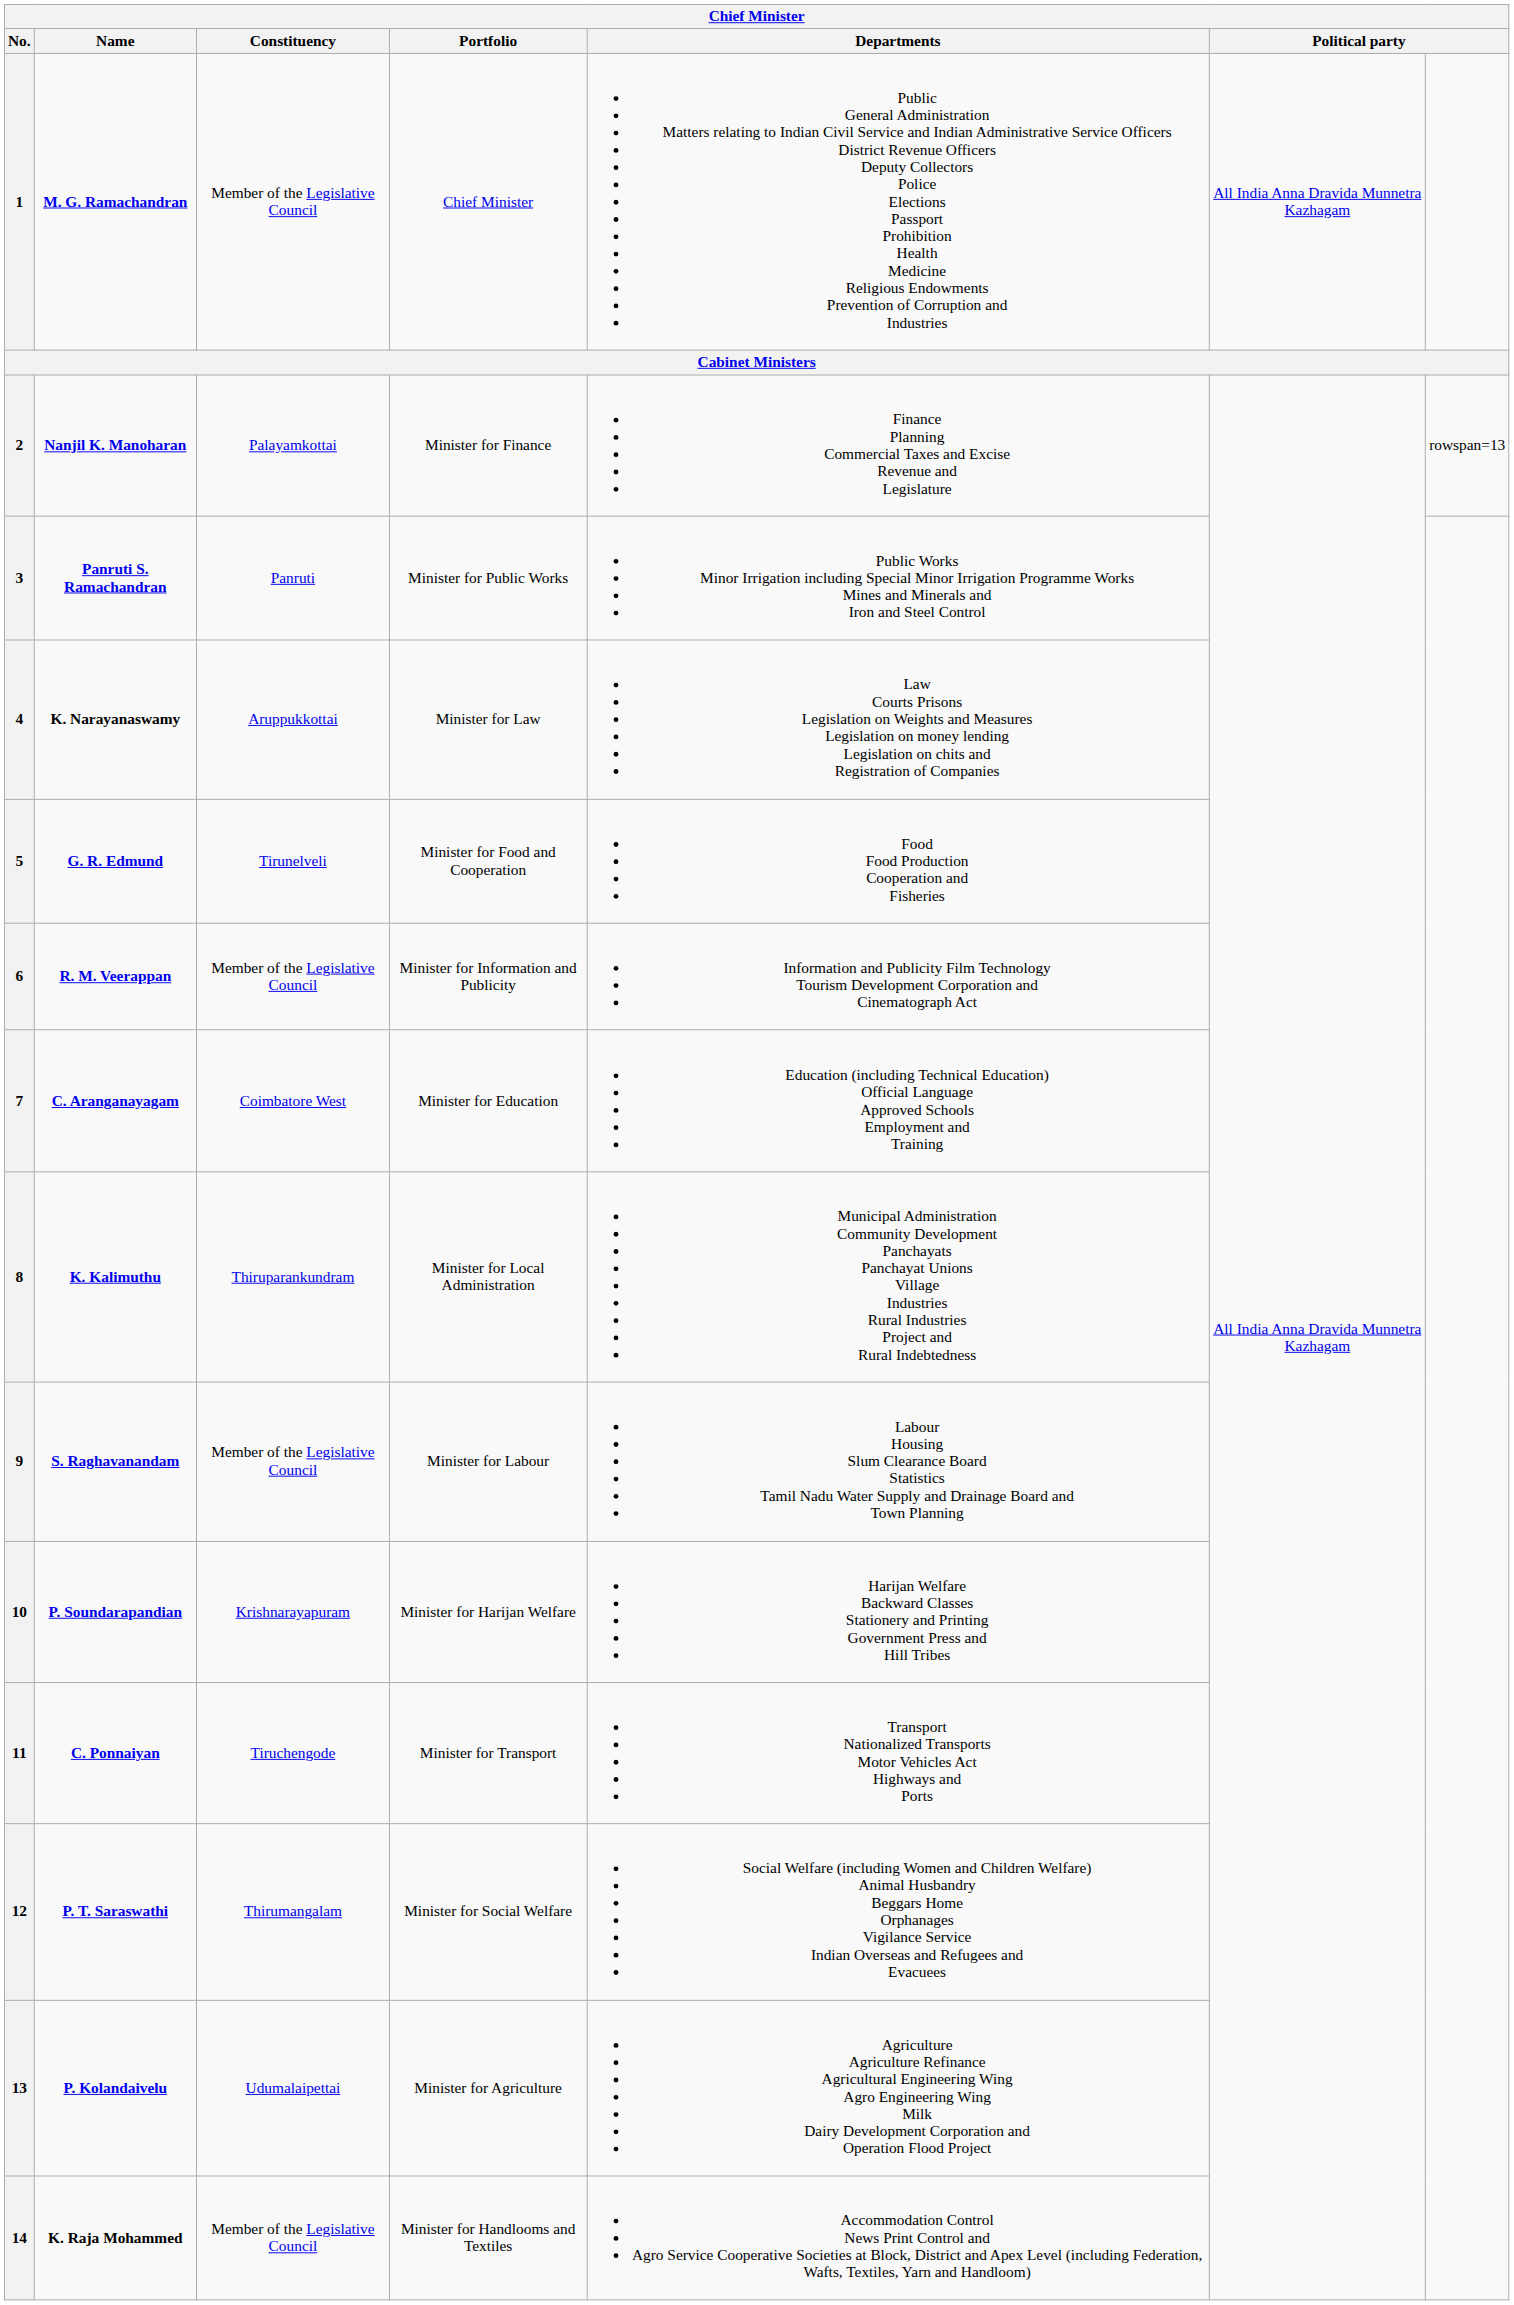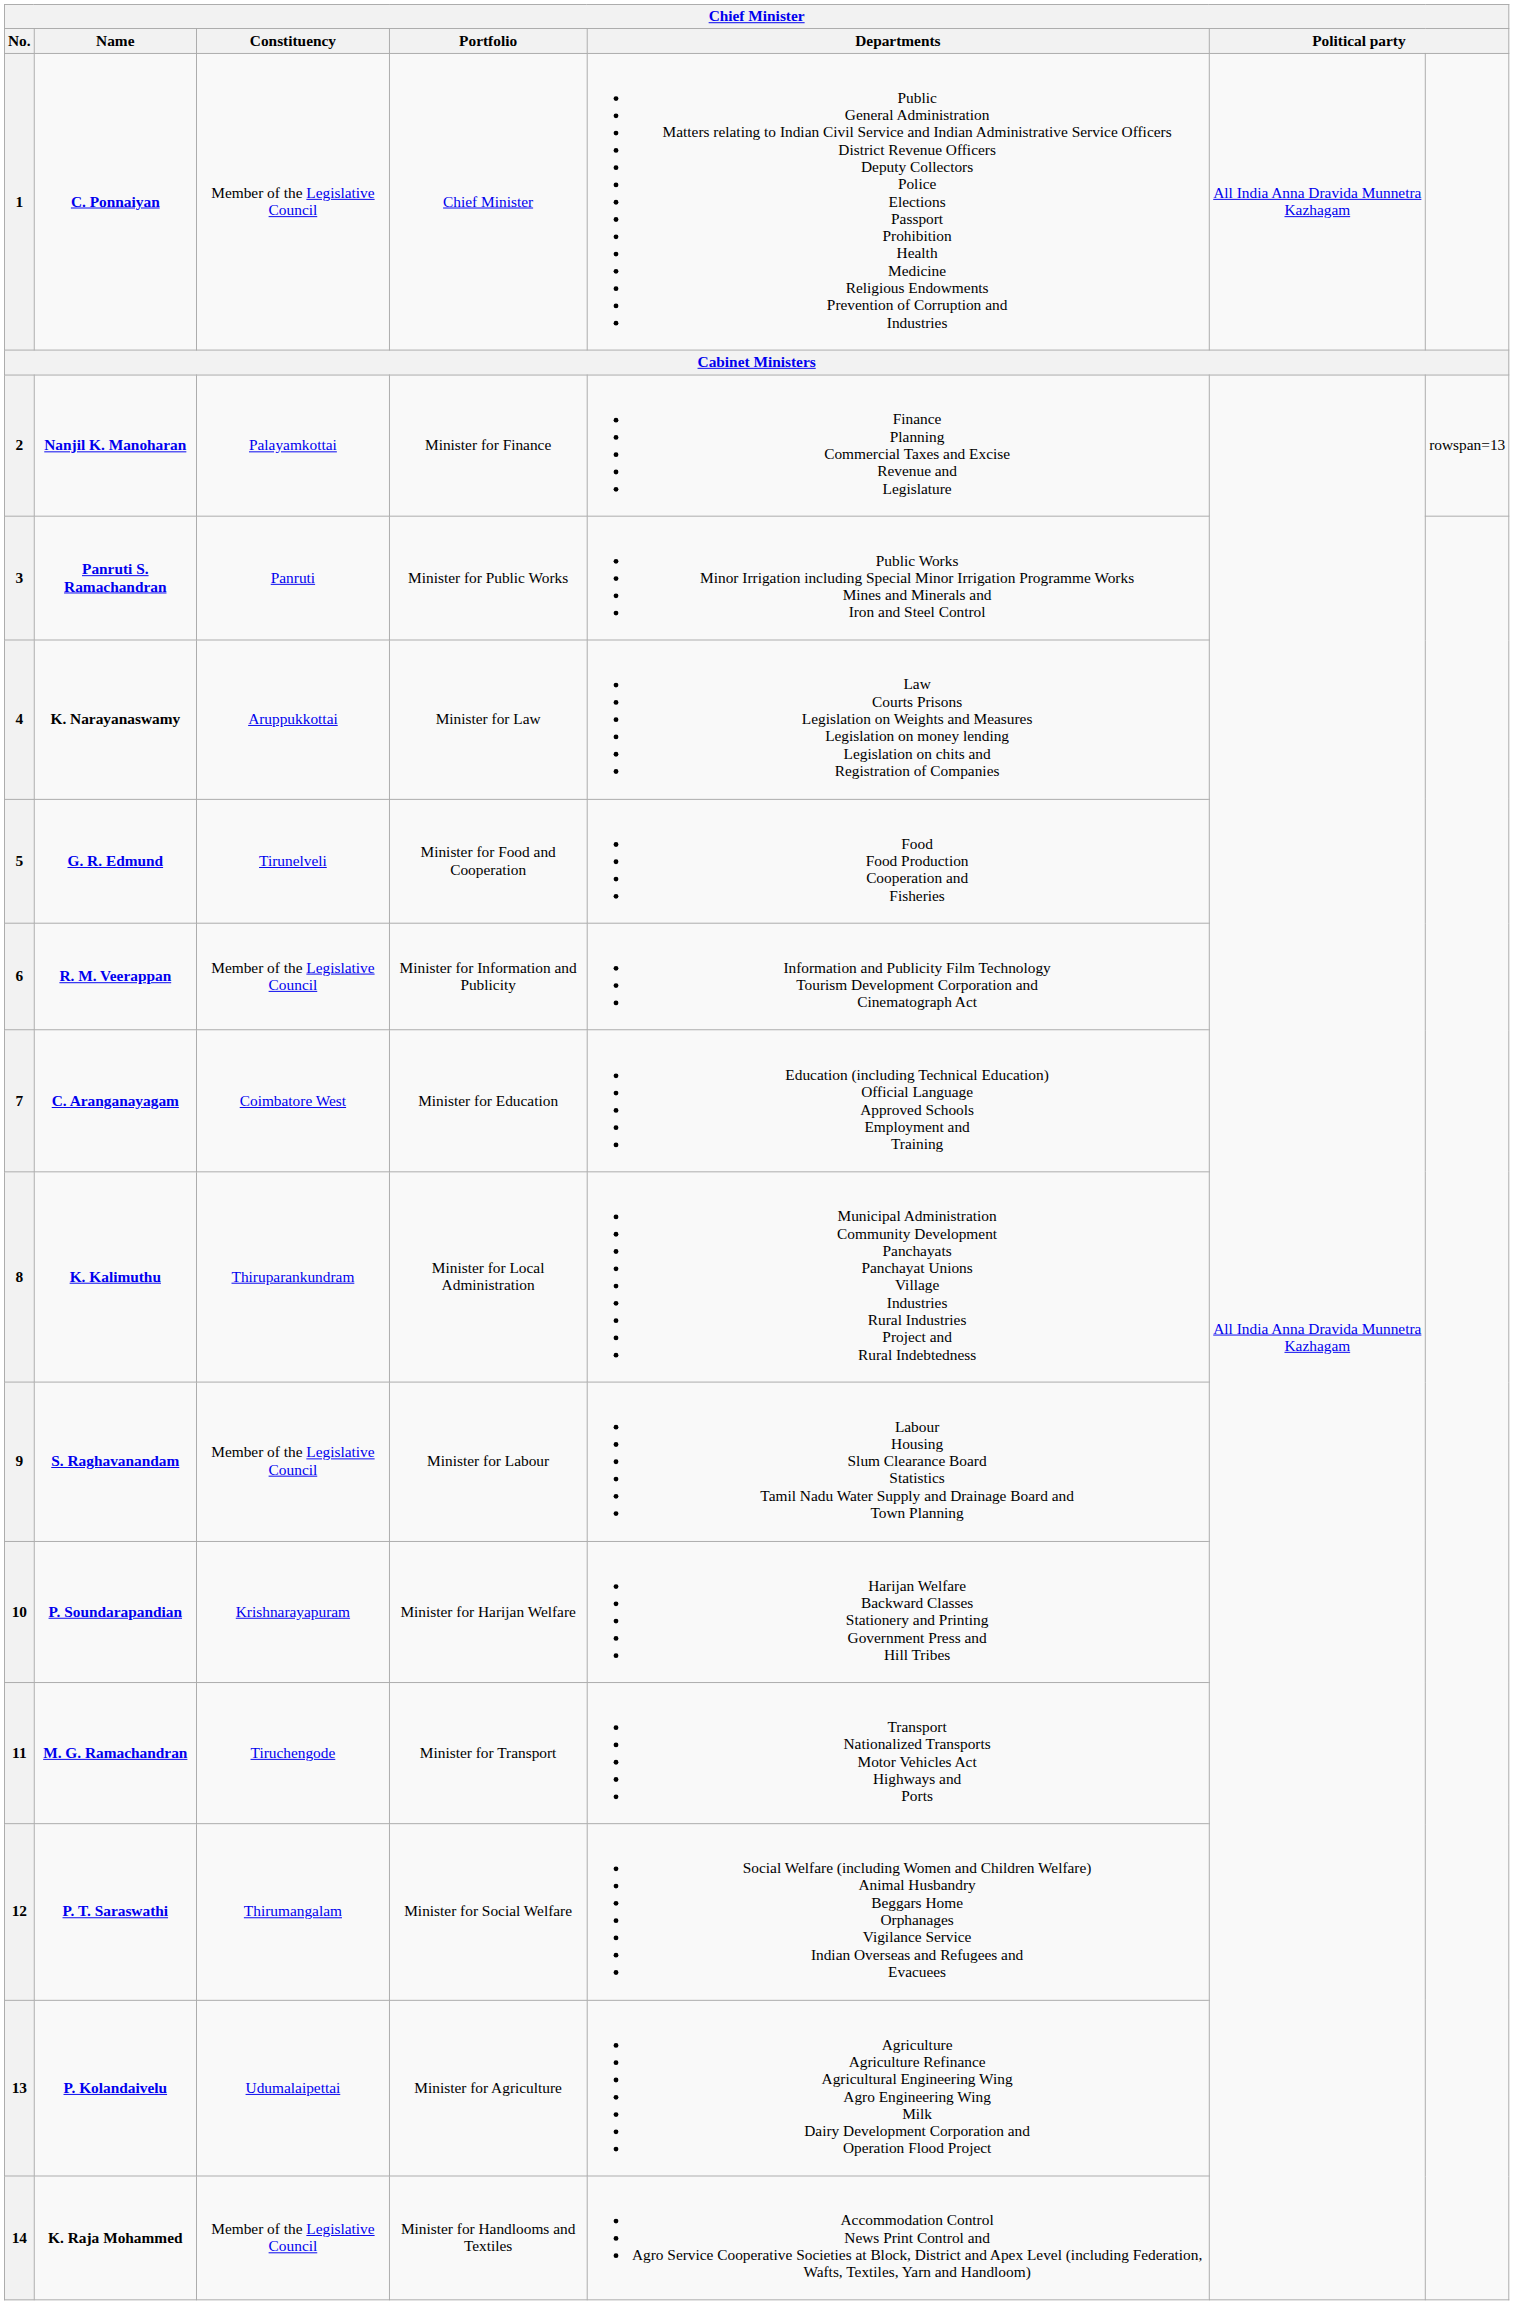(115, 201) M. G. Ramachandran -> (115, 201) C. Ponnaiyan
(115, 1753) C. Ponnaiyan -> (115, 1753) M. G. Ramachandran
